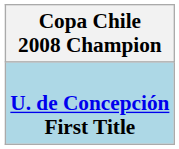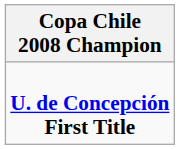(90, 114) lightblue background -> (90, 114) no background
